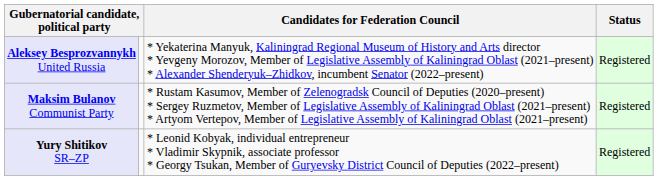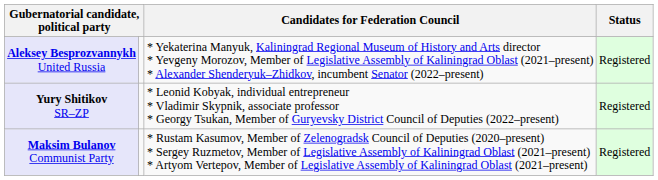rows swapped: (72, 106) <-> (72, 152)
